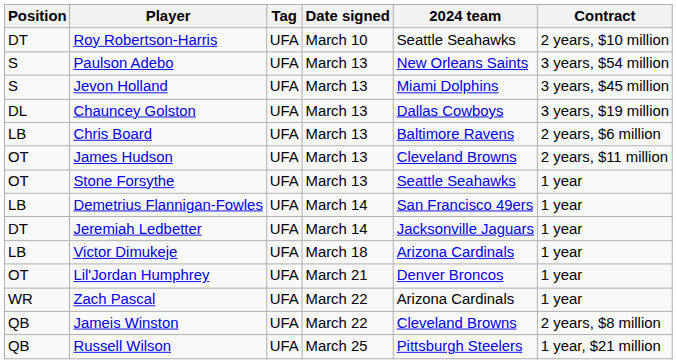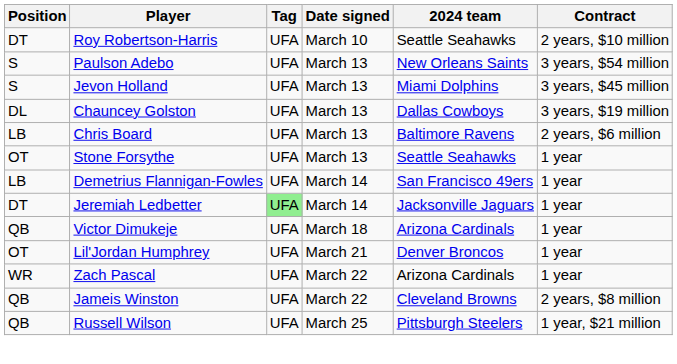- row: (123, 157)
(284, 228) no background -> (284, 205) lightgreen background
(17, 252) LB -> (19, 228) QB
